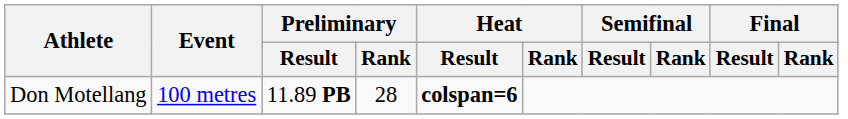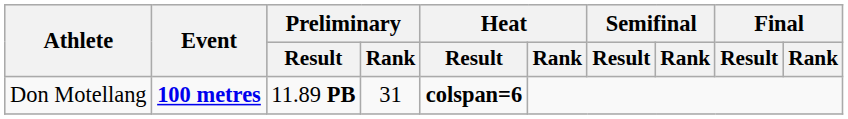(207, 95) normal -> (209, 95) bold
(386, 95) 28 -> (391, 95) 31
